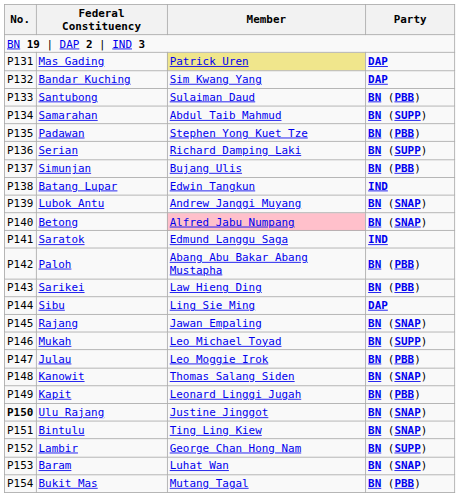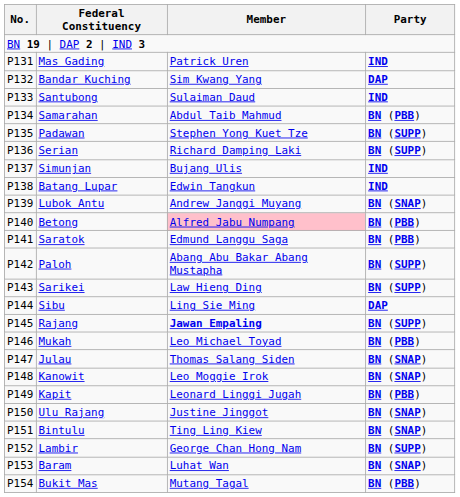(209, 62) khaki background -> (209, 62) no background
(378, 62) DAP -> (378, 62) IND
(394, 97) BN (PBB) -> (378, 97) IND
(398, 115) BN (SUPP) -> (394, 115) BN (PBB)
(394, 133) BN (PBB) -> (398, 133) BN (SUPP)
(394, 168) BN (PBB) -> (378, 168) IND
(398, 222) BN (SNAP) -> (394, 222) BN (PBB)
(378, 239) IND -> (394, 239) BN (PBB)
(394, 264) BN (PBB) -> (398, 264) BN (SUPP)
(394, 288) BN (PBB) -> (398, 288) BN (SUPP)
(216, 323) normal -> (216, 323) bold
(398, 323) BN (SNAP) -> (398, 323) BN (SUPP)
(398, 341) BN (SUPP) -> (394, 341) BN (PBB)
(219, 359) Leo Moggie Irok -> (232, 359) Thomas Salang Siden
(394, 359) BN (PBB) -> (398, 359) BN (SNAP)
(232, 377) Thomas Salang Siden -> (219, 377) Leo Moggie Irok
(20, 412) bold -> (20, 412) normal
